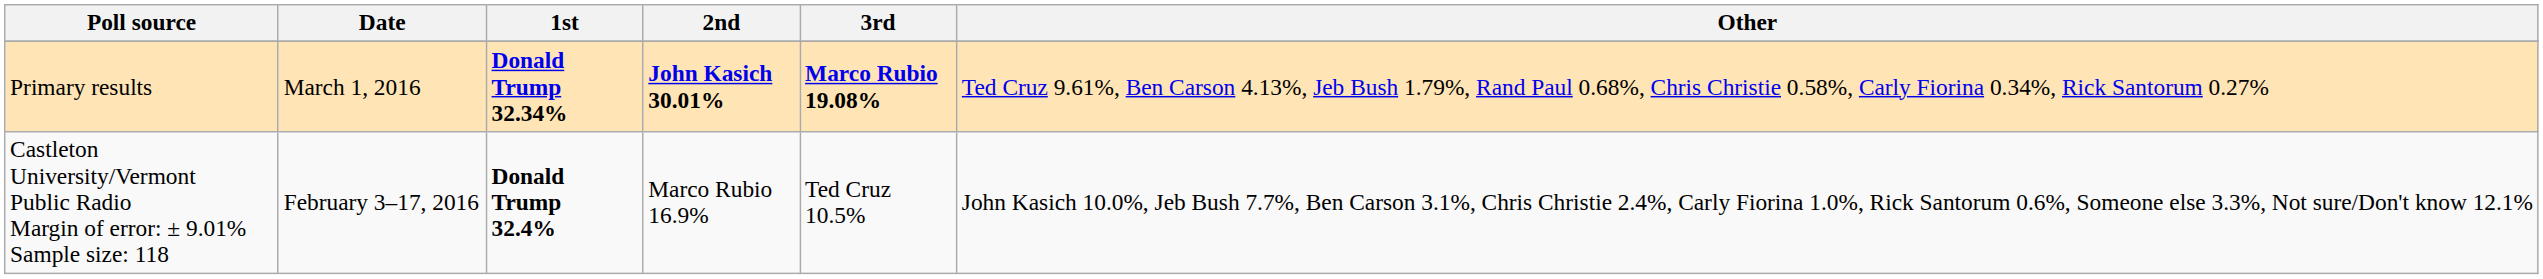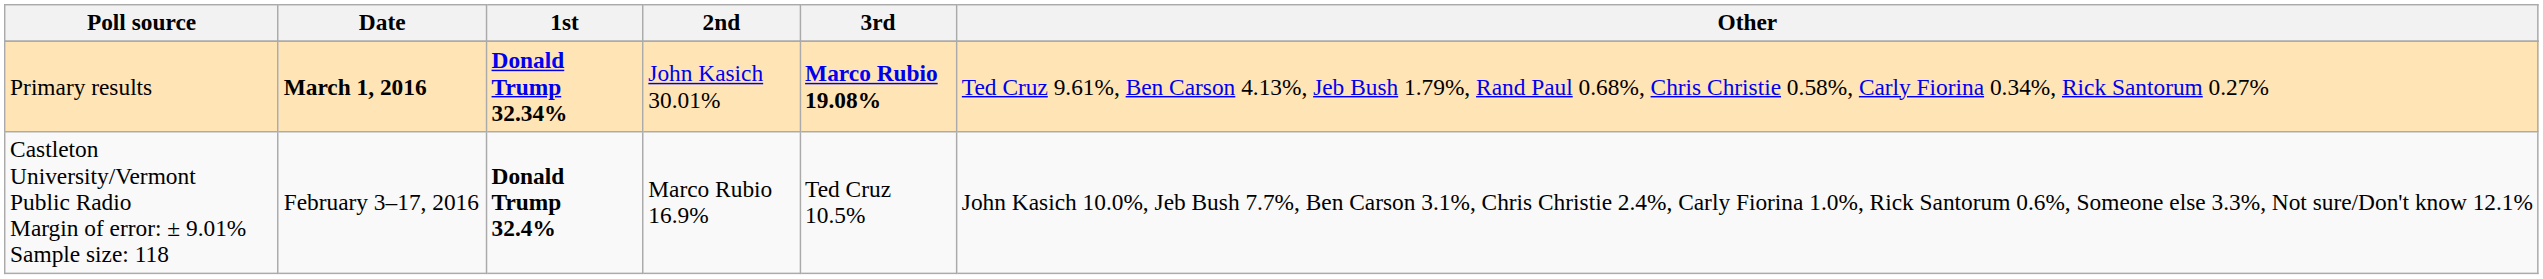(352, 86) normal -> (355, 86) bold
(710, 86) bold -> (706, 86) normal
